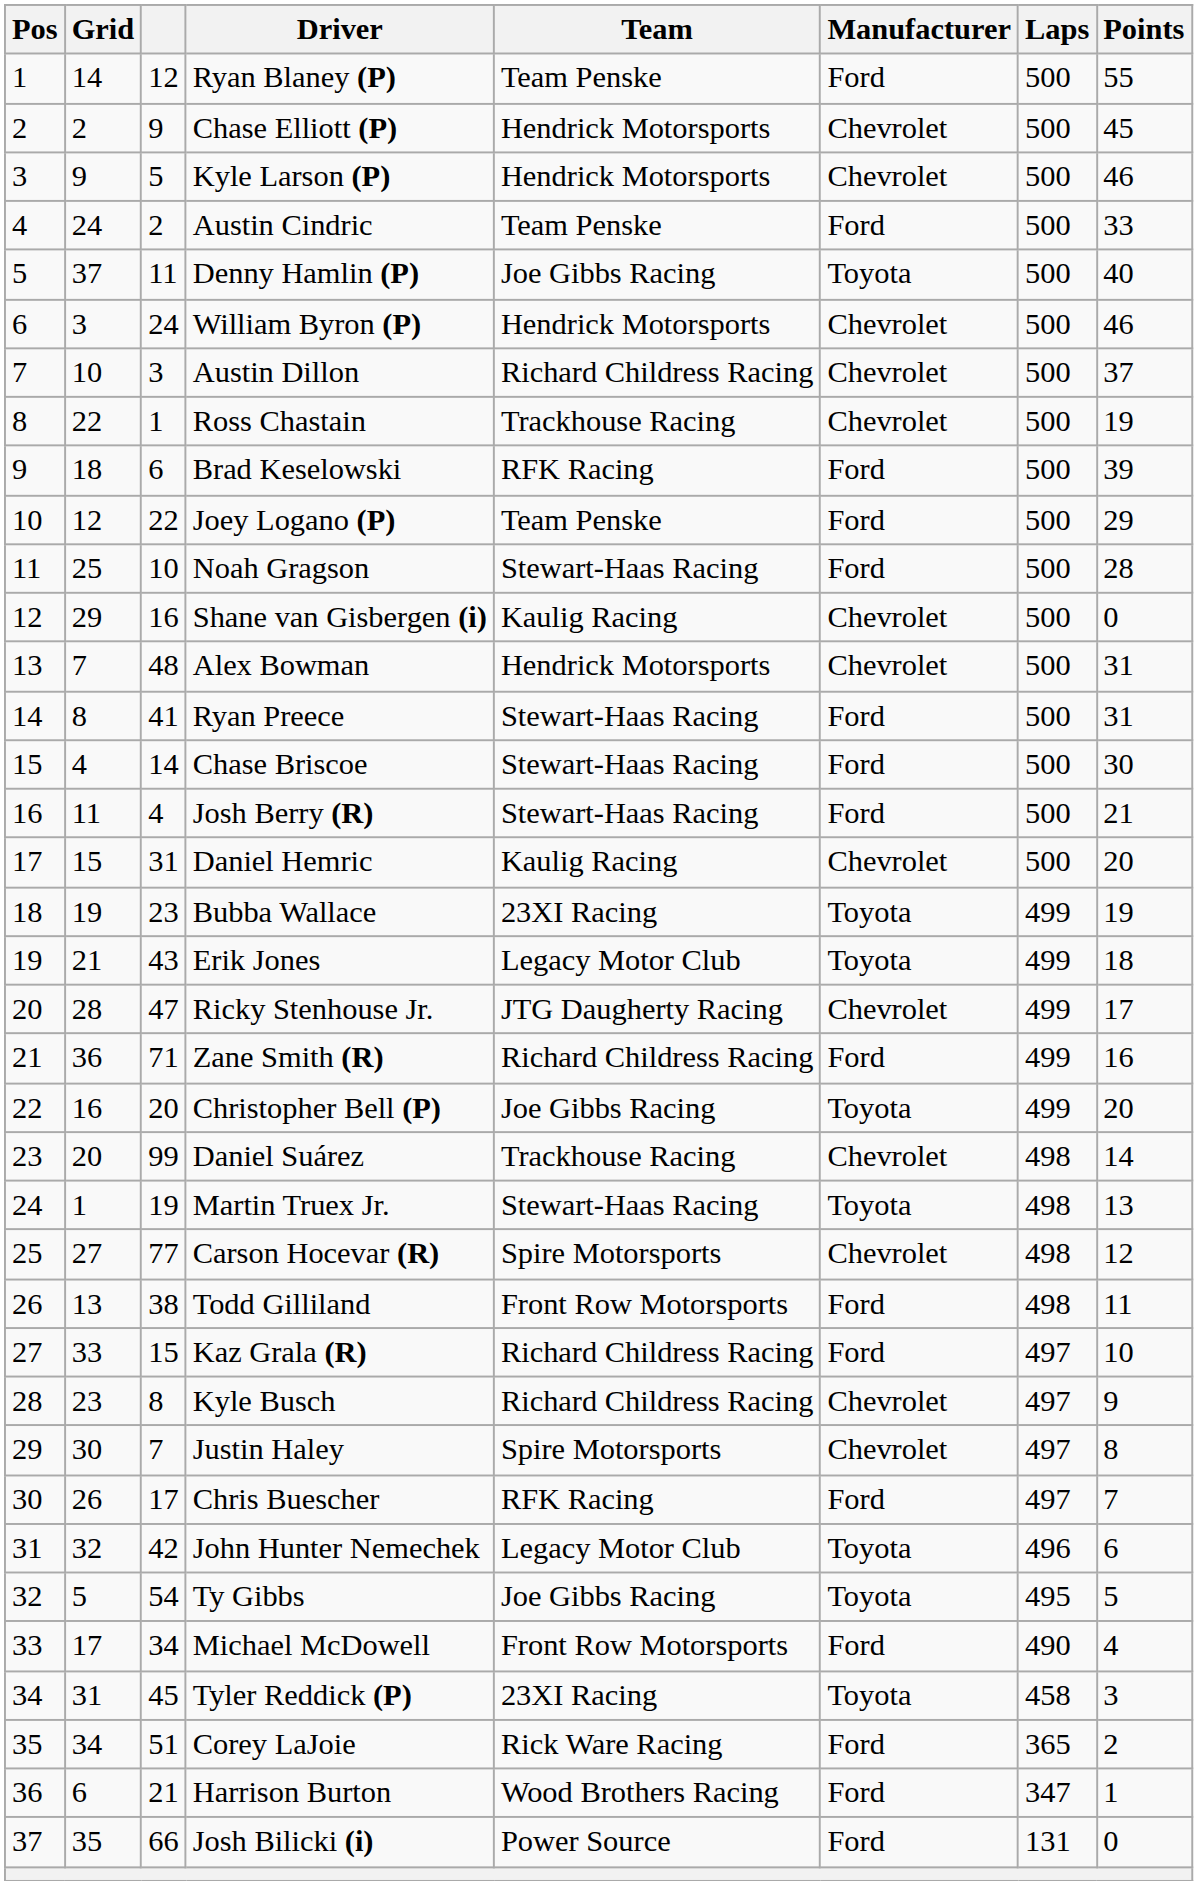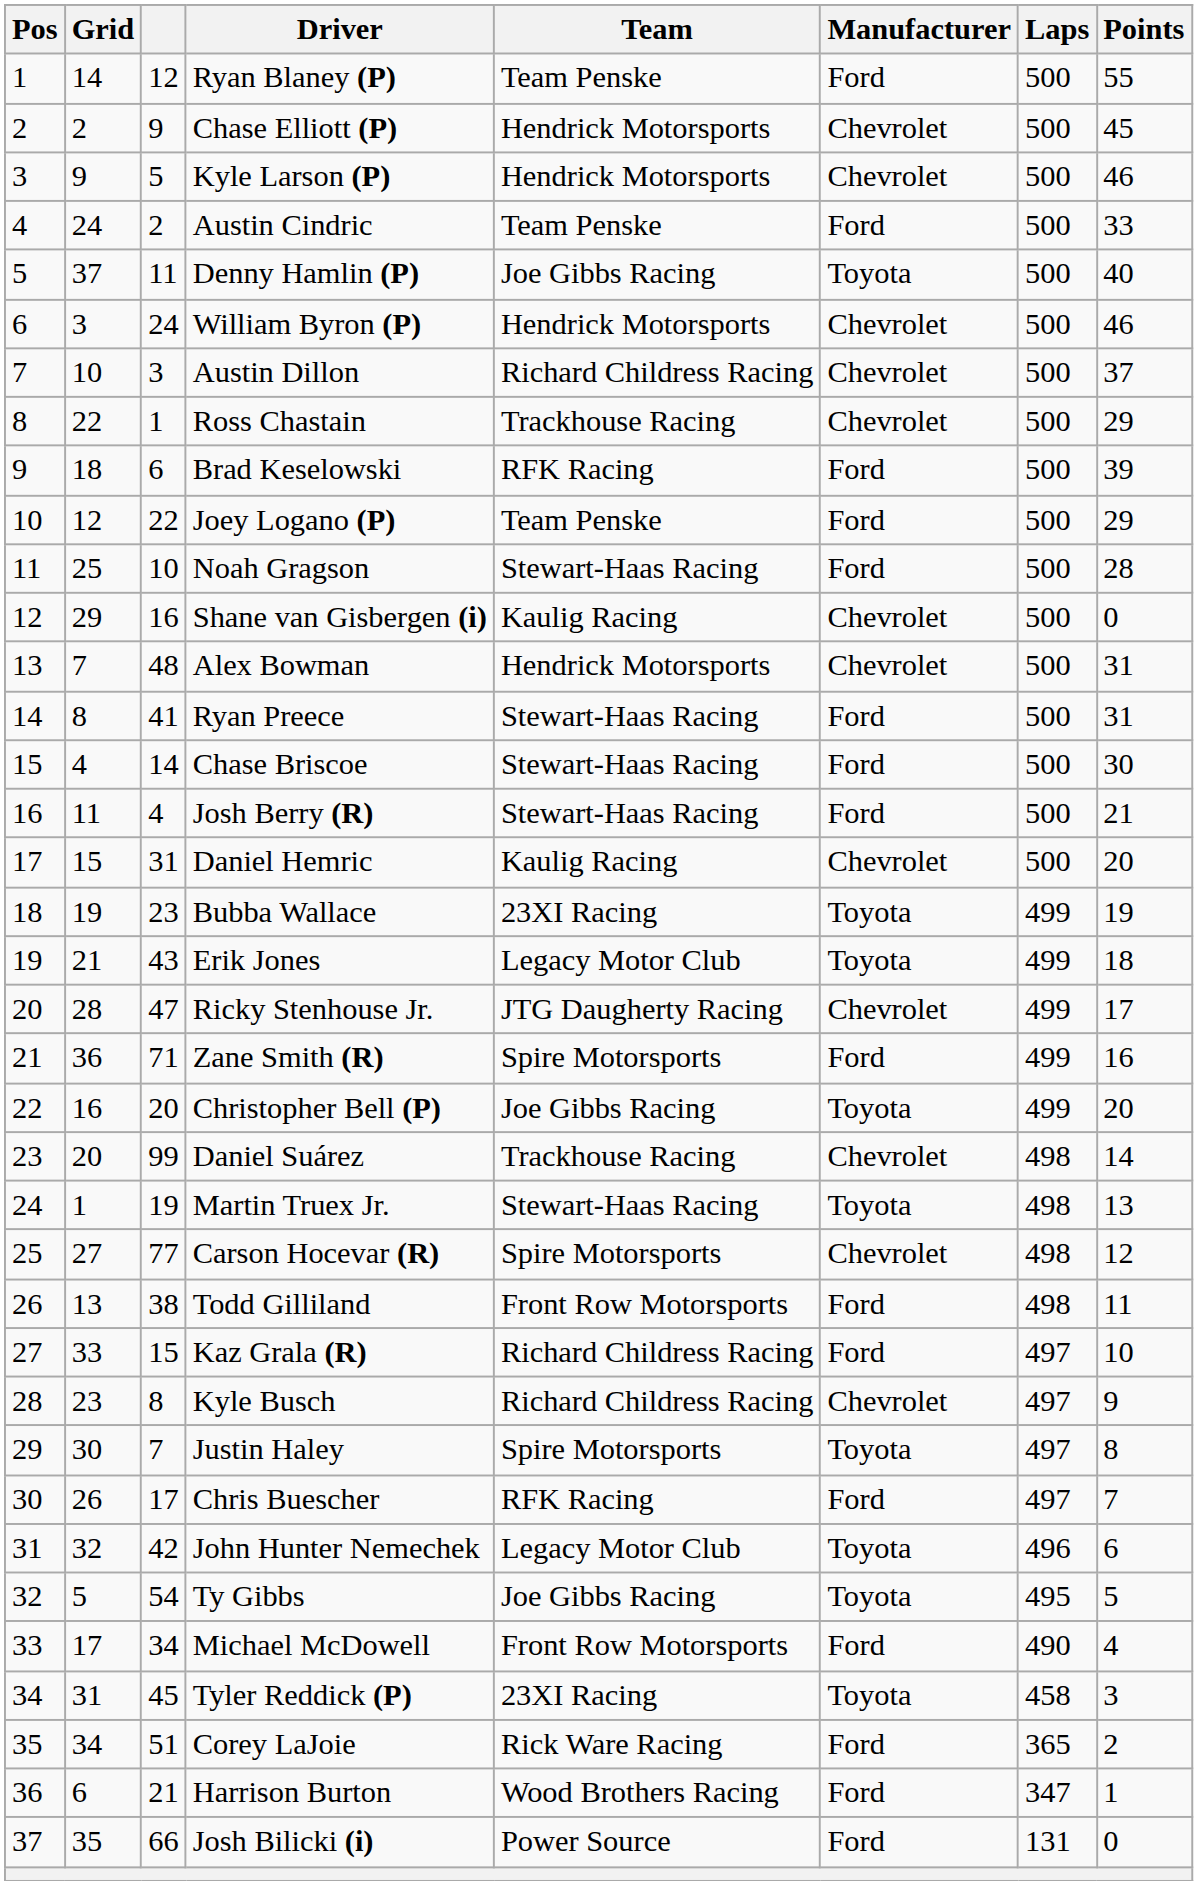(1118, 420) 19 -> (1118, 420) 29
(657, 1057) Richard Childress Racing -> (611, 1057) Spire Motorsports
(887, 1449) Chevrolet -> (869, 1449) Toyota
